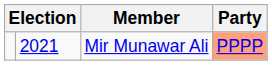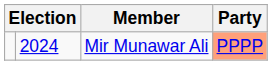(39, 45) 2021 -> (39, 45) 2024
